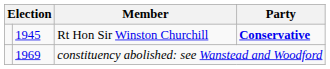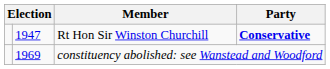(28, 34) 1945 -> (28, 34) 1947
